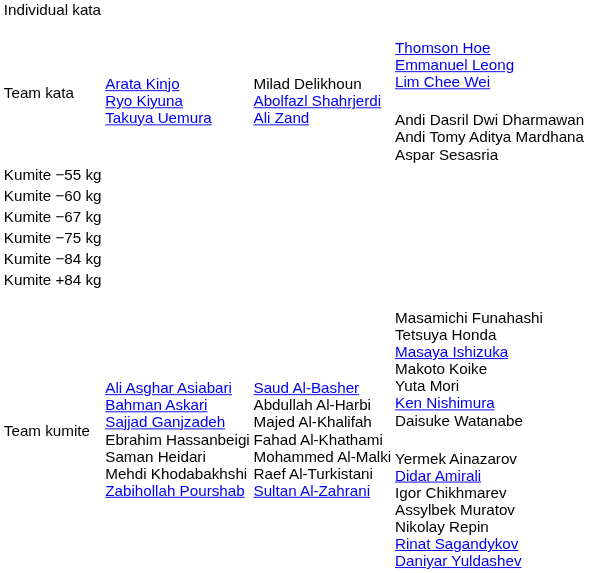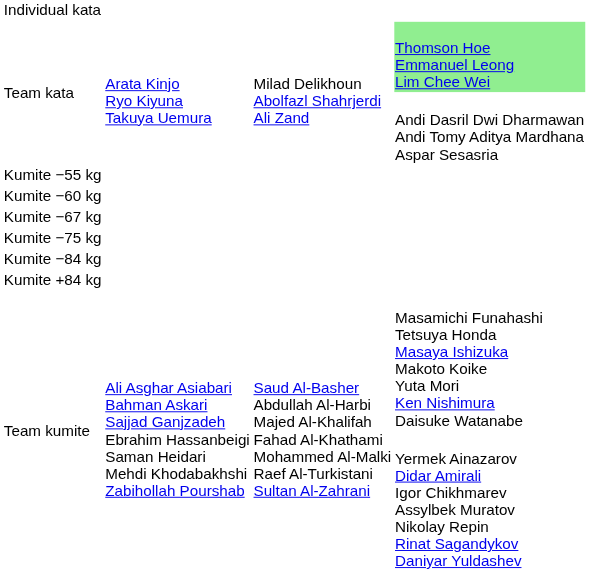(455, 65) no background -> (455, 65) lightgreen background
